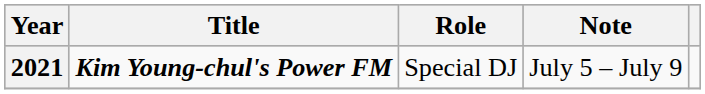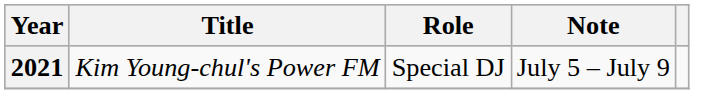(234, 66) bold -> (228, 66) normal
